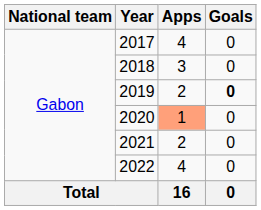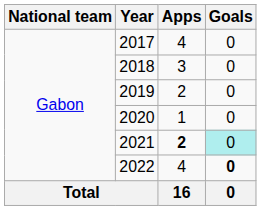(231, 92) bold -> (231, 92) normal
(182, 117) lightsalmon background -> (182, 117) no background
(182, 142) normal -> (182, 142) bold
(231, 142) no background -> (231, 142) paleturquoise background
(231, 167) normal -> (231, 167) bold
